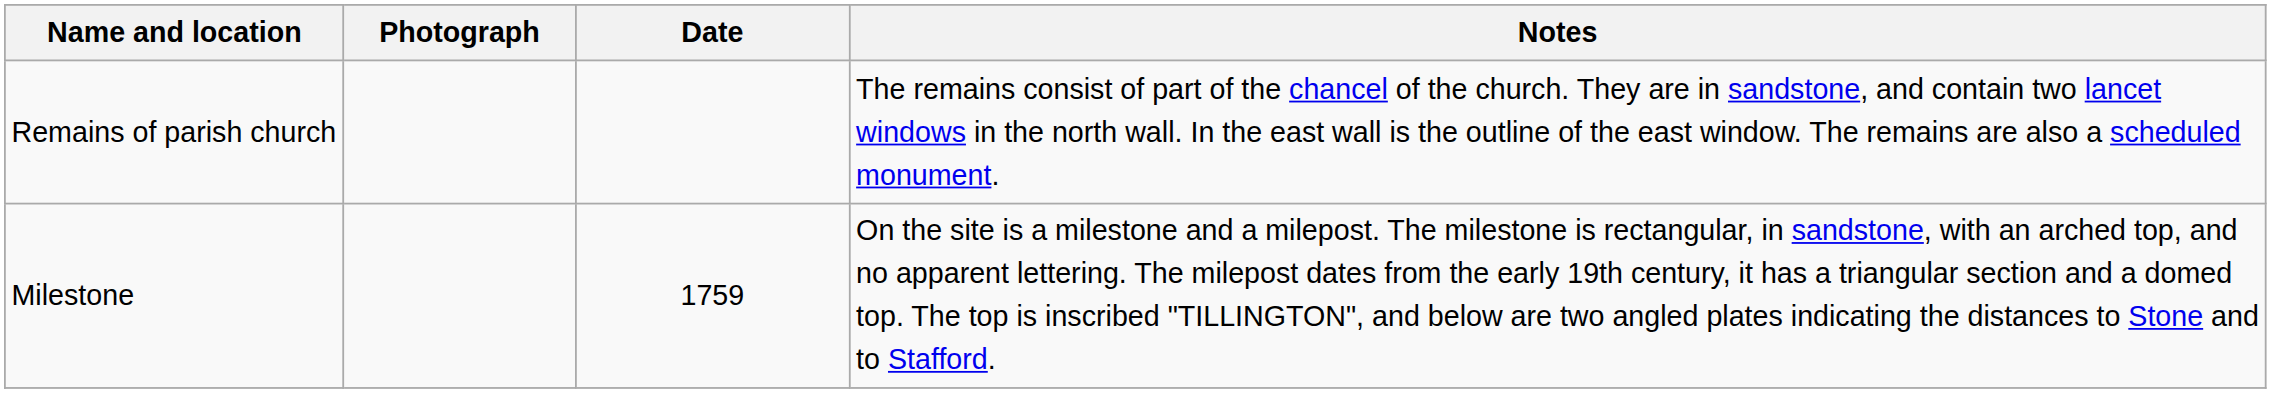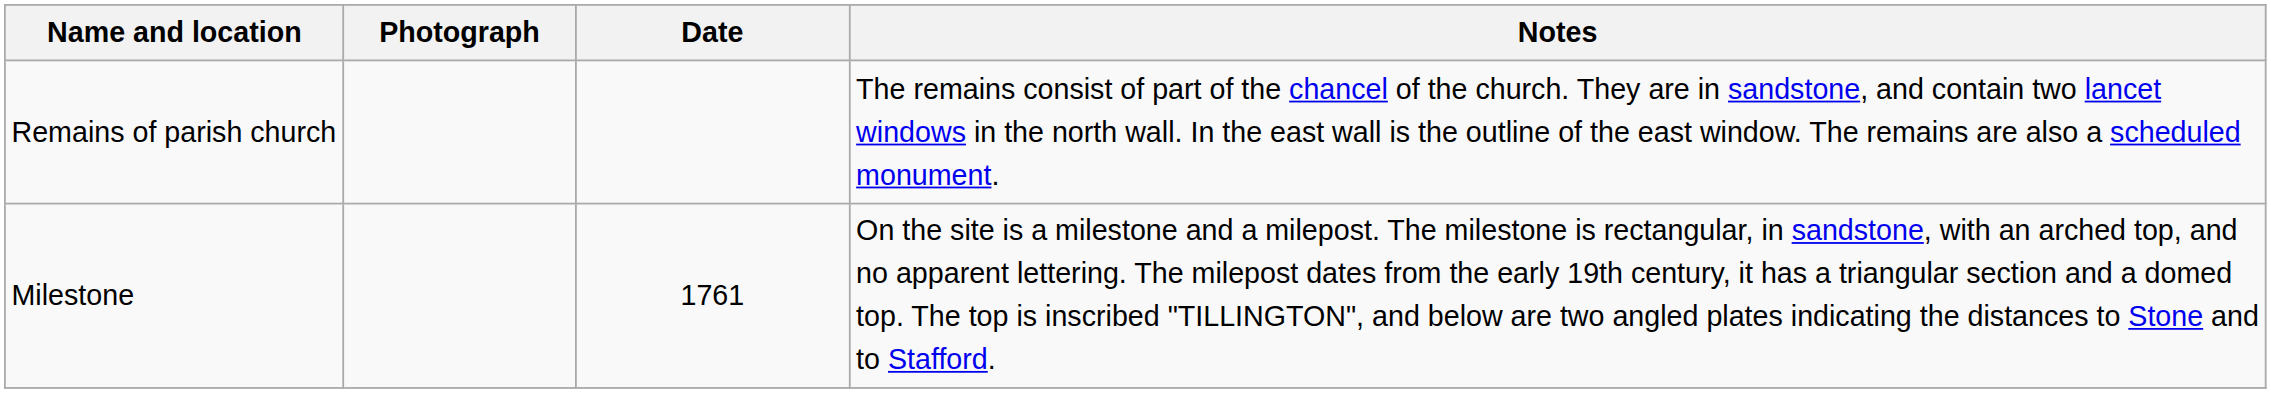(712, 295) 1759 -> (712, 295) 1761
